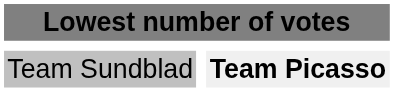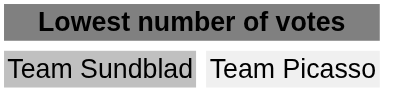(298, 68) bold -> (293, 68) normal
